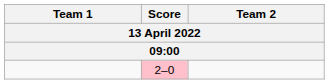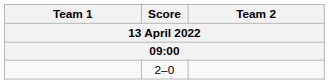(164, 70) pink background -> (164, 70) no background
